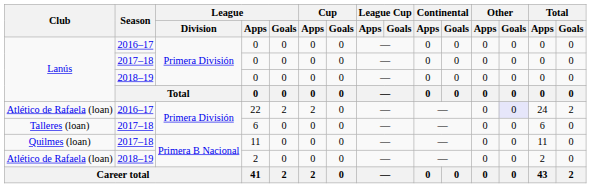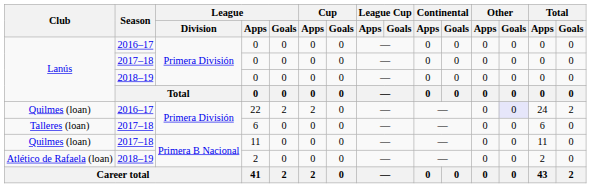(60, 110) Atlético de Rafaela (loan) -> (60, 110) Quilmes (loan)
